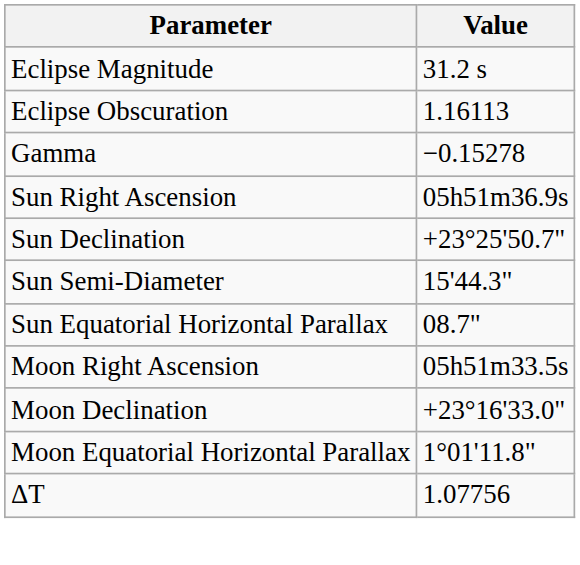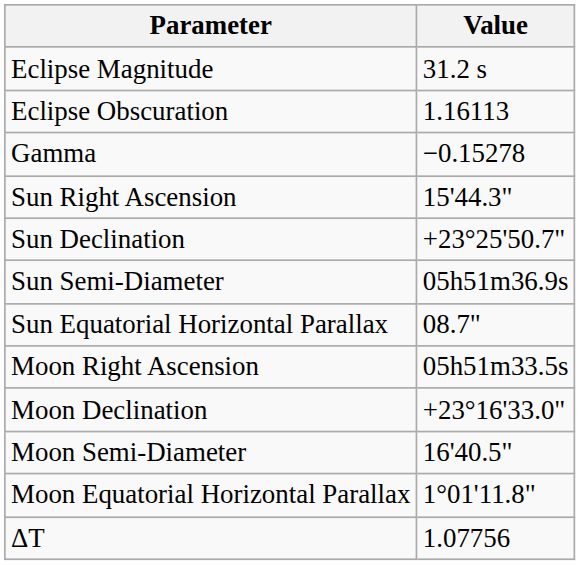(496, 196) 05h51m36.9s -> (468, 196) 15'44.3"
(468, 281) 15'44.3" -> (496, 281) 05h51m36.9s
+ row: (129, 452)
